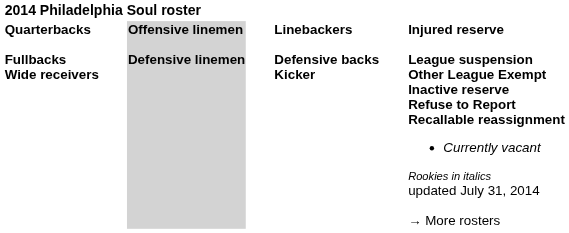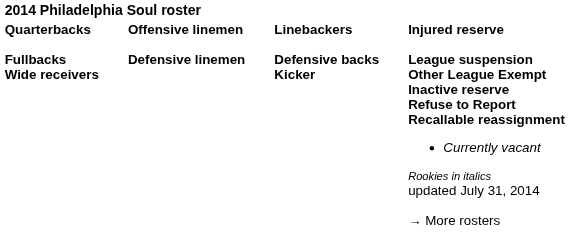(187, 44) lightgrey background -> (187, 44) no background
